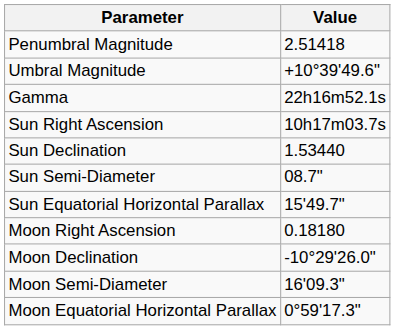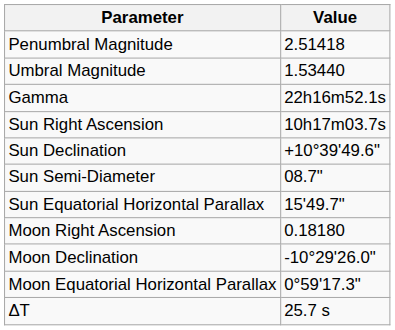(332, 71) +10°39'49.6" -> (315, 71) 1.53440
(315, 151) 1.53440 -> (332, 151) +10°39'49.6"
- row: (88, 284)
+ row: (19, 310)
